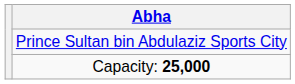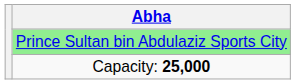(151, 41) no background -> (151, 41) lightgreen background
